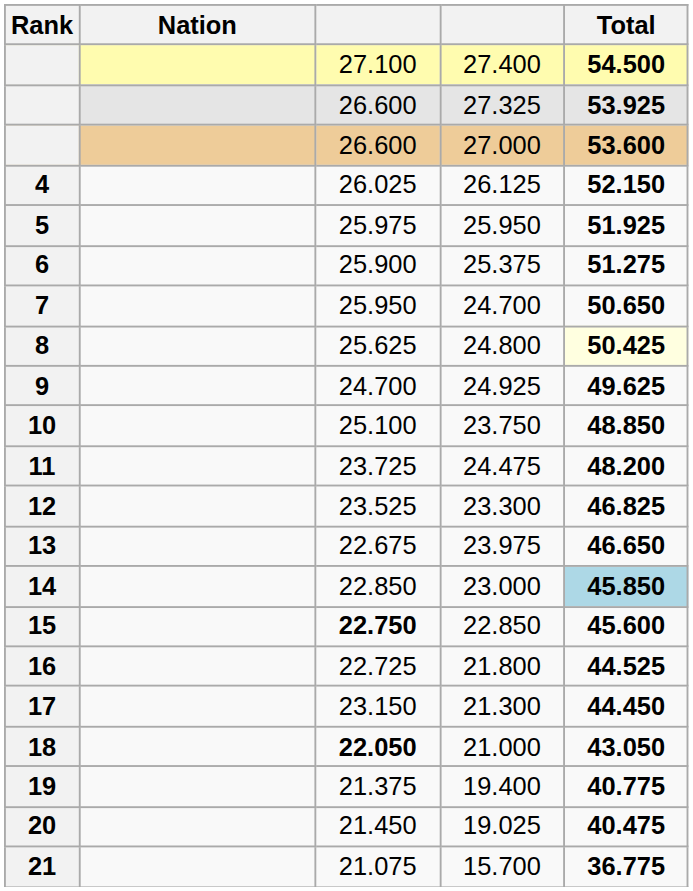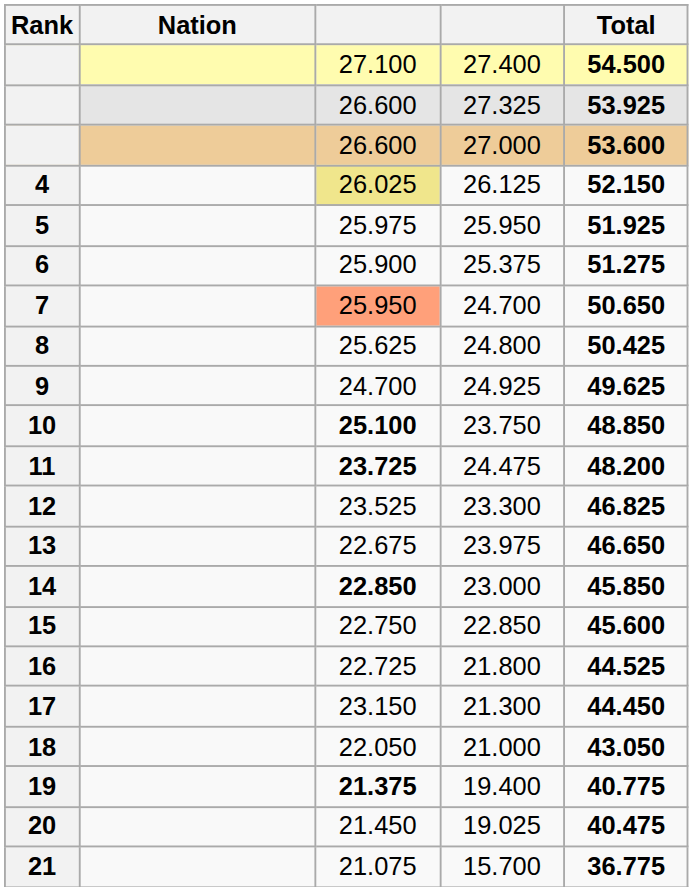(378, 185) no background -> (378, 185) khaki background
(378, 305) no background -> (378, 305) lightsalmon background
(626, 345) lightyellow background -> (626, 345) no background
(378, 425) normal -> (378, 425) bold
(378, 466) normal -> (378, 466) bold
(378, 586) normal -> (378, 586) bold
(626, 586) lightblue background -> (626, 586) no background
(378, 626) bold -> (378, 626) normal
(378, 746) bold -> (378, 746) normal
(378, 786) normal -> (378, 786) bold
